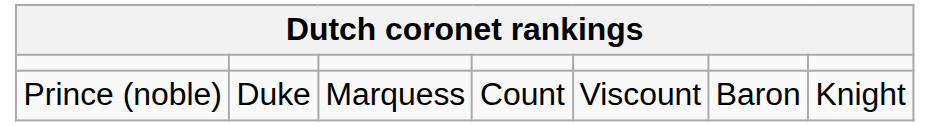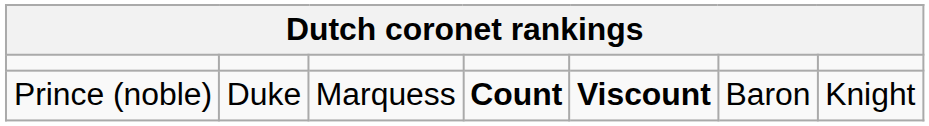(522, 94) normal -> (516, 94) bold
(640, 94) normal -> (644, 94) bold
